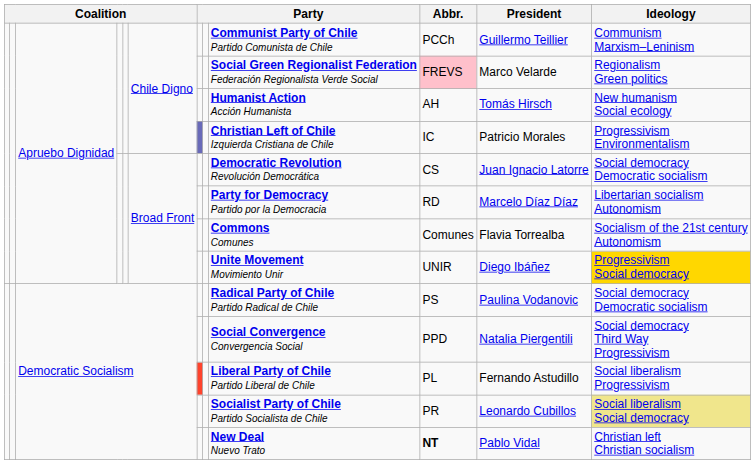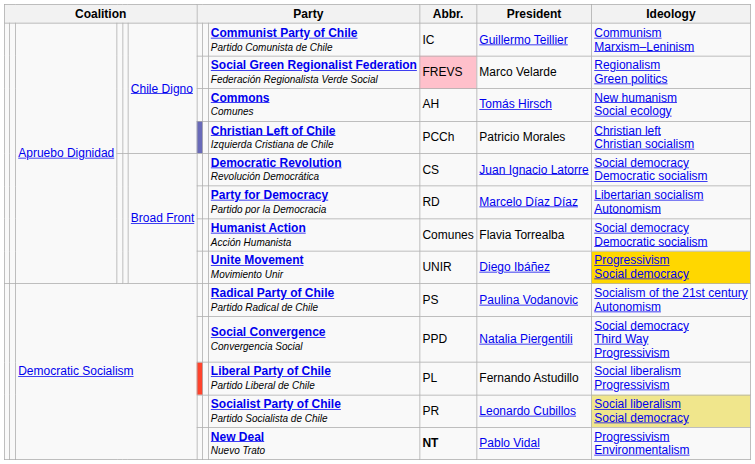(438, 39) PCCh -> (428, 39) IC
(258, 104) Humanist Action Acción Humanista -> (240, 104) Commons Comunes
(428, 137) IC -> (438, 137) PCCh
(642, 137) Progressivism Environmentalism -> (644, 137) Christian left Christian socialism
(240, 234) Commons Comunes -> (258, 234) Humanist Action Acción Humanista
(671, 234) Socialism of the 21st century Autonomism -> (651, 234) Social democracy Democratic socialism
(651, 300) Social democracy Democratic socialism -> (671, 300) Socialism of the 21st century Autonomism
(644, 443) Christian left Christian socialism -> (642, 443) Progressivism Environmentalism
